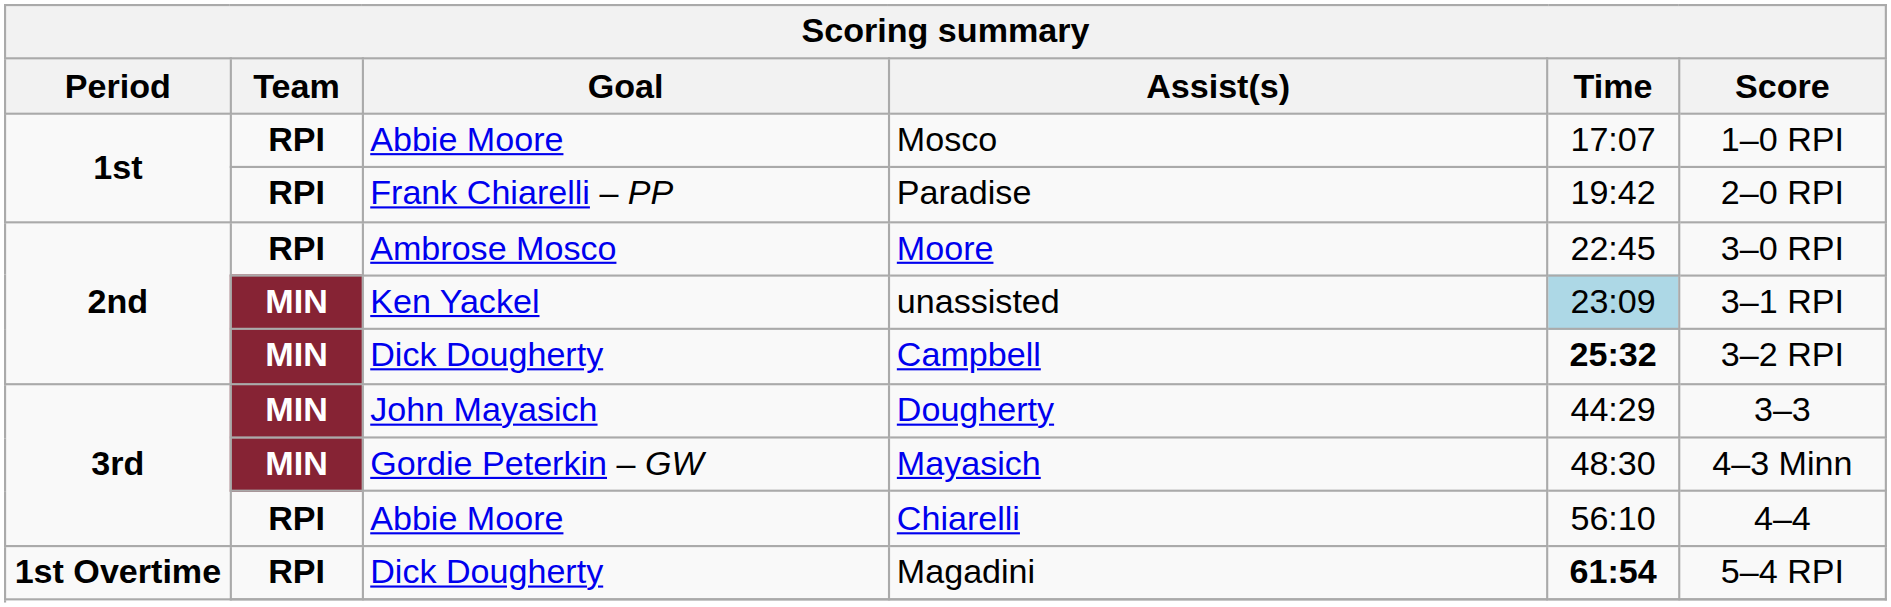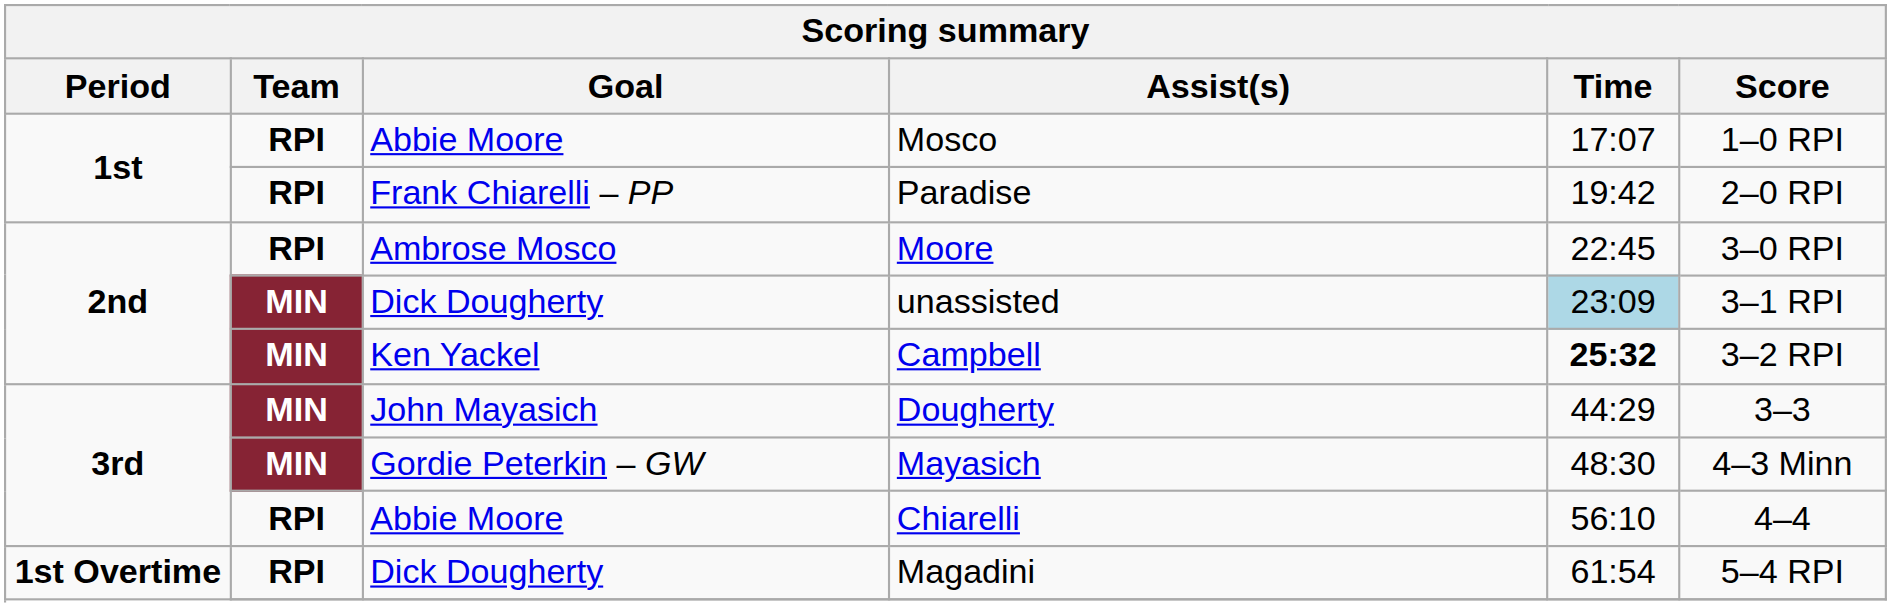(455, 301) Ken Yackel -> (487, 301) Dick Dougherty
(487, 355) Dick Dougherty -> (455, 355) Ken Yackel
(1613, 572) bold -> (1613, 572) normal
